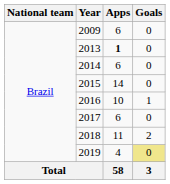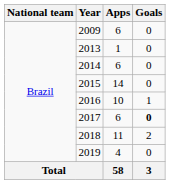(118, 48) bold -> (118, 48) normal
(149, 118) normal -> (149, 118) bold
(149, 153) khaki background -> (149, 153) no background
